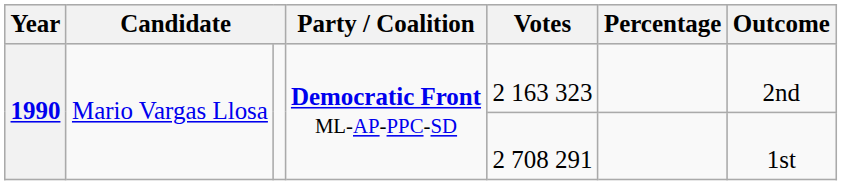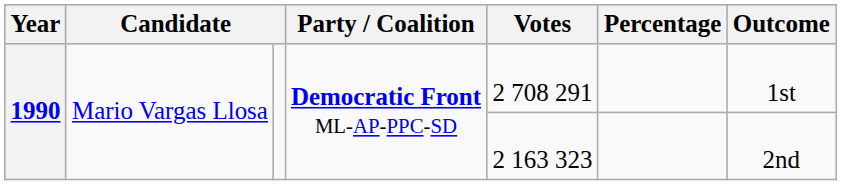(542, 91) 2 163 323 -> (542, 91) 2 708 291
(781, 91) 2nd -> (781, 91) 1st
(542, 159) 2 708 291 -> (542, 159) 2 163 323
(781, 159) 1st -> (781, 159) 2nd
